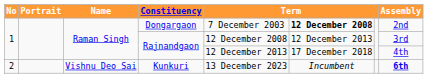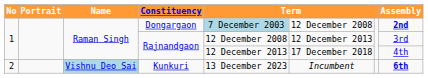(246, 25) no background -> (246, 25) lightblue background
(332, 25) bold -> (332, 25) normal
(401, 25) normal -> (401, 25) bold
(101, 66) no background -> (101, 66) lightblue background
